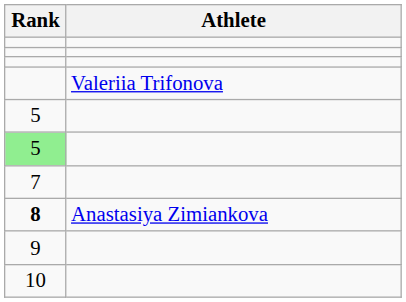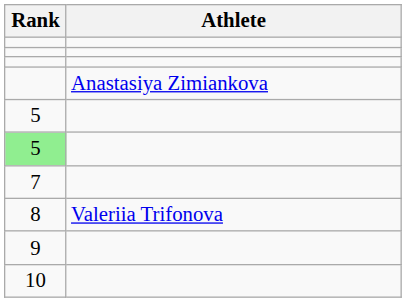(147, 82) Valeriia Trifonova -> (170, 82) Anastasiya Zimiankova
(35, 214) bold -> (35, 214) normal
(170, 214) Anastasiya Zimiankova -> (147, 214) Valeriia Trifonova
